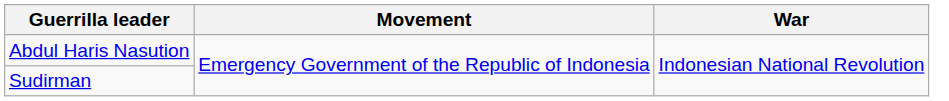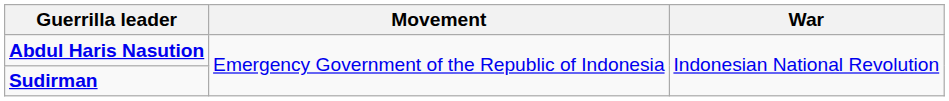(99, 50) normal -> (107, 50) bold
(50, 80) normal -> (53, 80) bold
